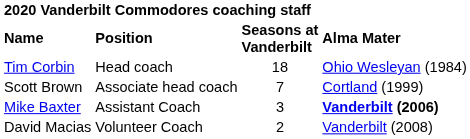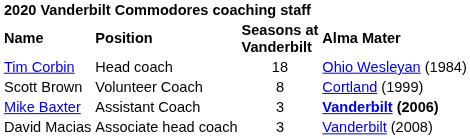(166, 87) Associate head coach -> (149, 87) Volunteer Coach
(280, 87) 7 -> (280, 87) 8
(149, 127) Volunteer Coach -> (166, 127) Associate head coach
(280, 127) 2 -> (280, 127) 3
